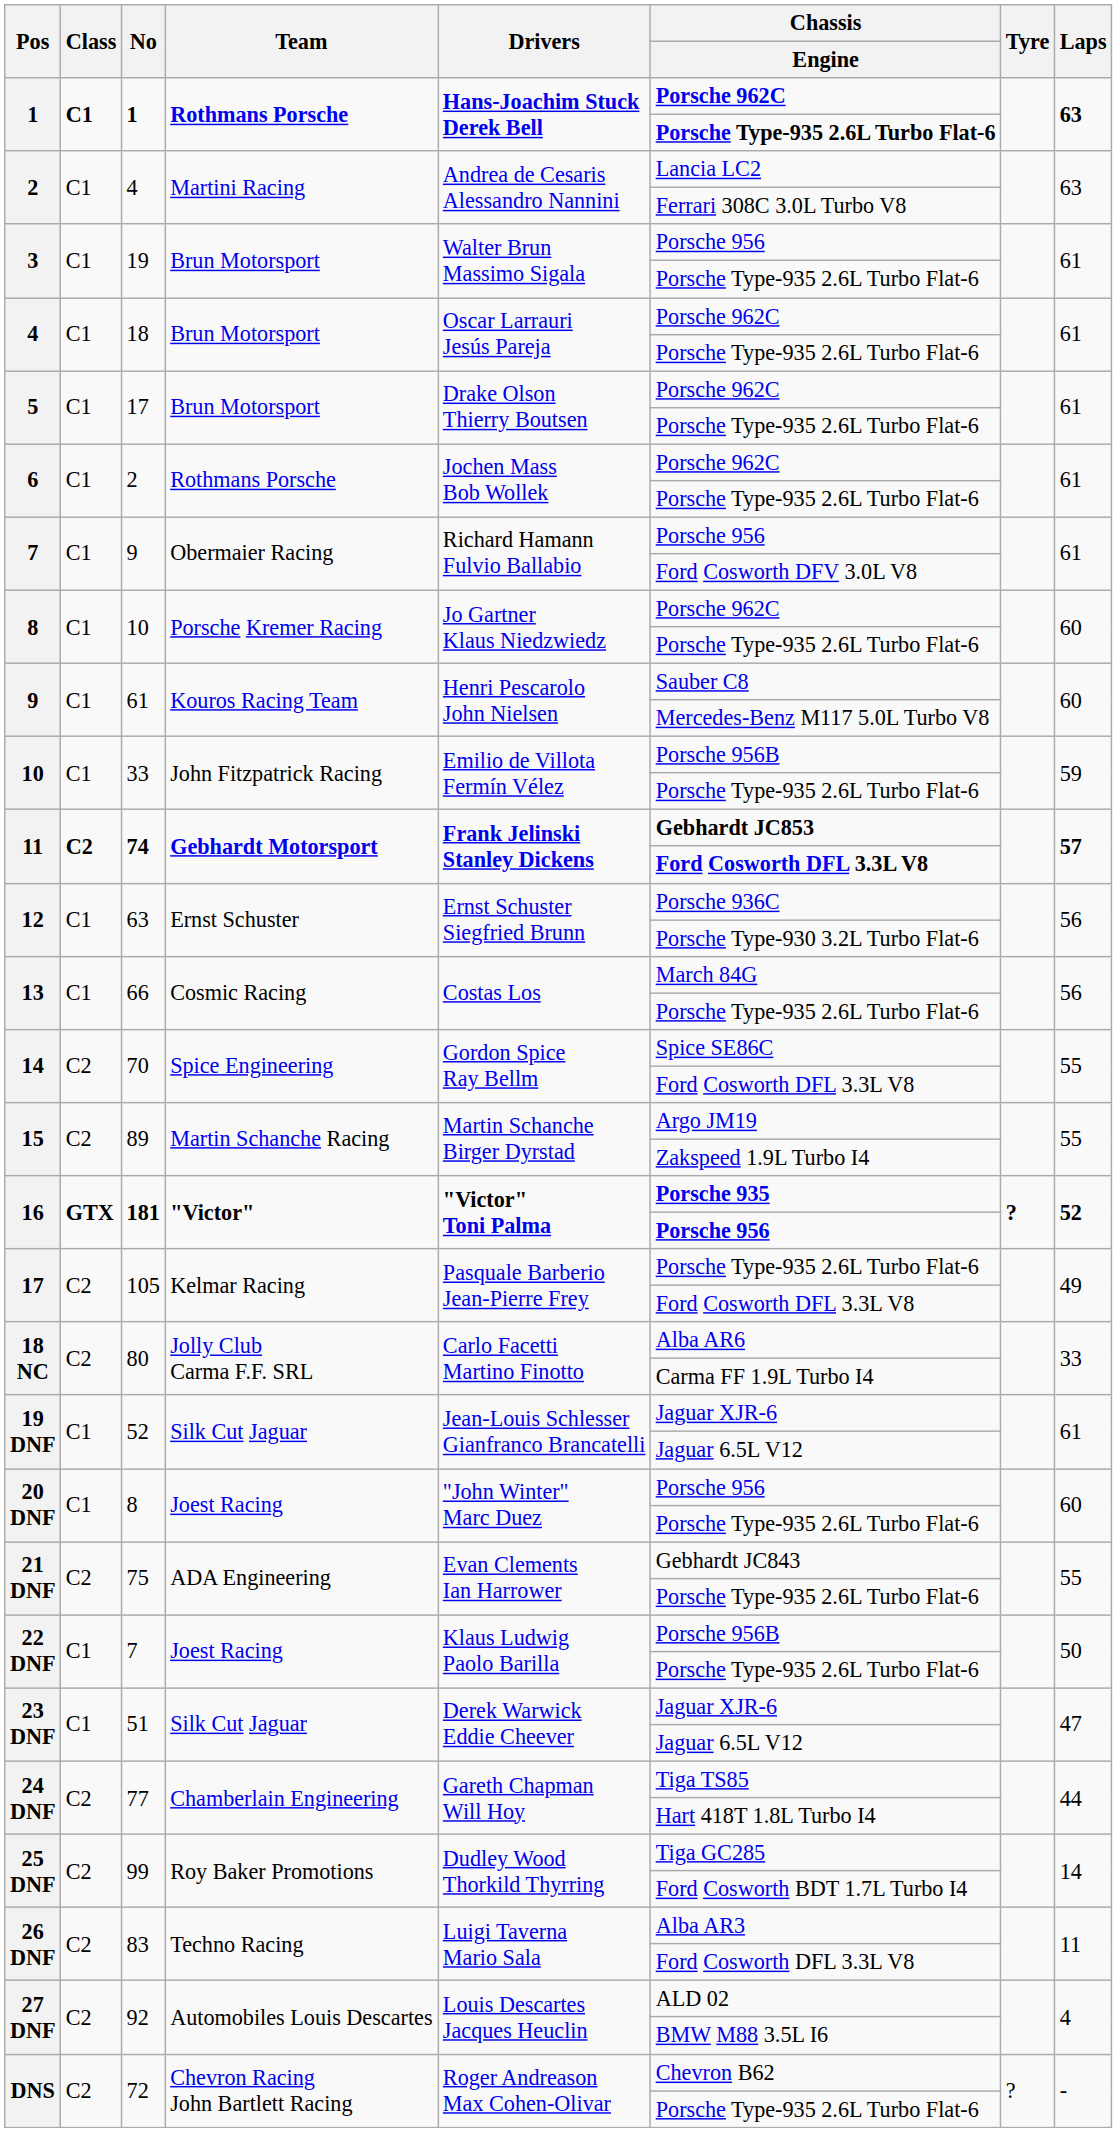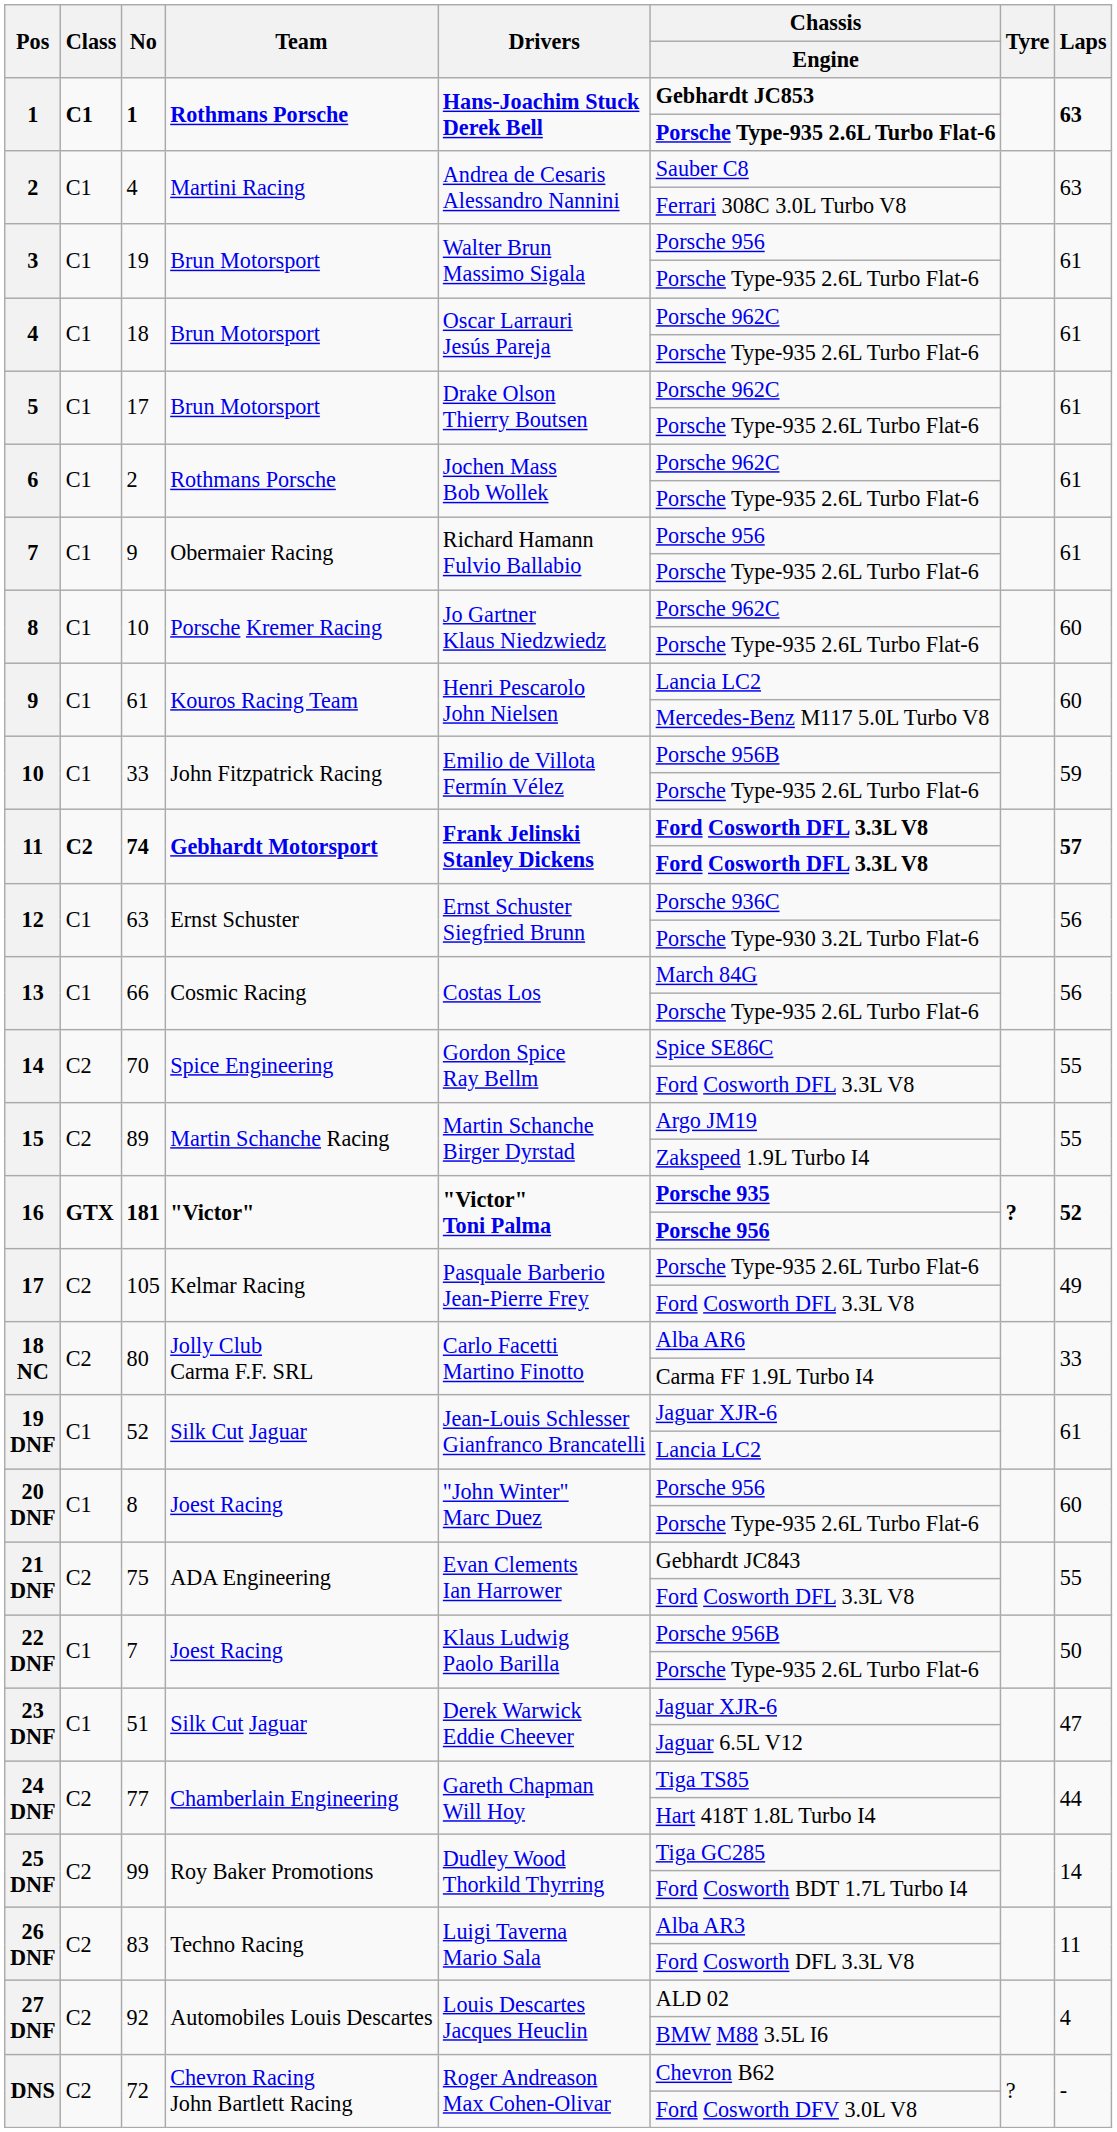(721, 96) Porsche 962C -> (735, 96) Gebhardt JC853
(708, 169) Lancia LC2 -> (702, 169) Sauber C8
(786, 571) Ford Cosworth DFV 3.0L V8 -> (817, 571) Porsche Type-935 2.6L Turbo Flat-6
(702, 681) Sauber C8 -> (708, 681) Lancia LC2
(735, 827) Gebhardt JC853 -> (792, 827) Ford Cosworth DFL 3.3L V8
(729, 1450) Jaguar 6.5L V12 -> (708, 1450) Lancia LC2
(817, 1596) Porsche Type-935 2.6L Turbo Flat-6 -> (785, 1596) Ford Cosworth DFL 3.3L V8
(817, 2108) Porsche Type-935 2.6L Turbo Flat-6 -> (786, 2108) Ford Cosworth DFV 3.0L V8
